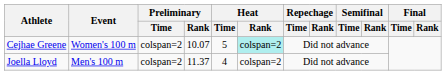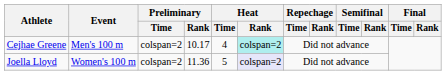(103, 45) Women's 100 m -> (97, 45) Men's 100 m
(198, 45) 10.07 -> (198, 45) 10.17
(225, 45) 5 -> (225, 45) 4
(97, 62) Men's 100 m -> (103, 62) Women's 100 m
(198, 62) 11.37 -> (198, 62) 11.36
(225, 62) 4 -> (225, 62) 5
(260, 62) no background -> (260, 62) lavender background
